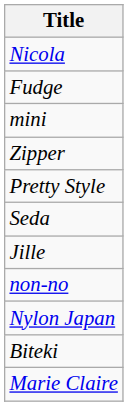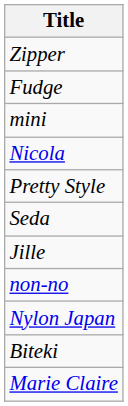(37, 53) Nicola -> (37, 53) Zipper
(37, 152) Zipper -> (37, 152) Nicola
